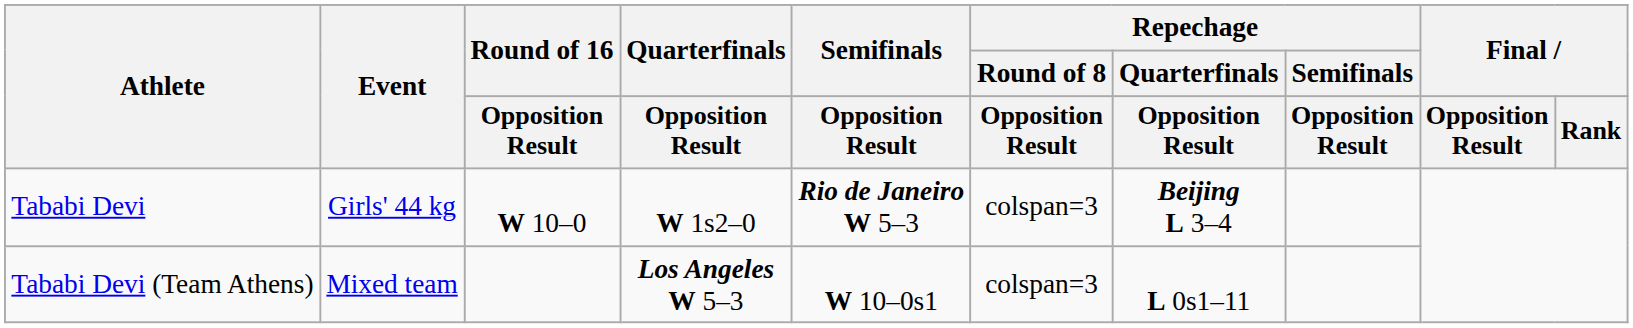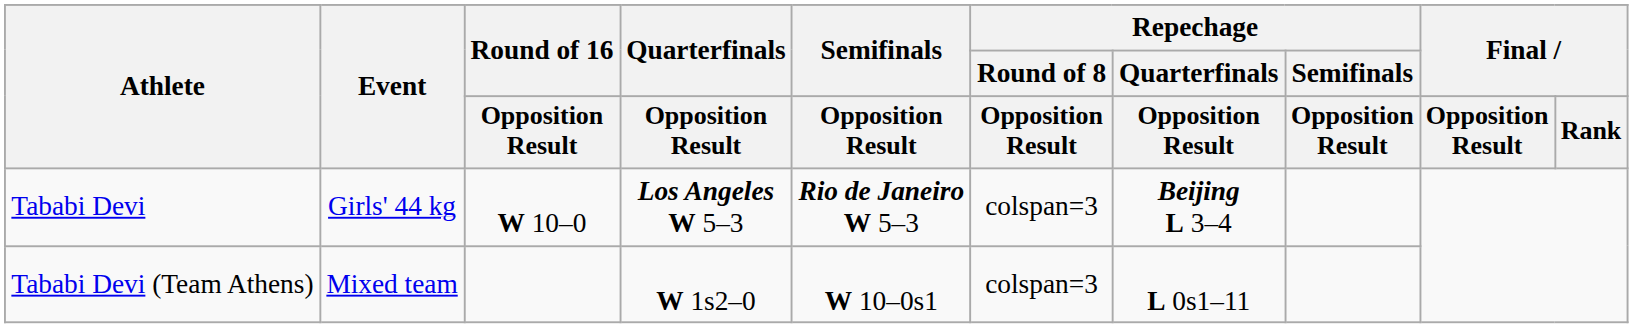(706, 223) W 1s2–0 -> (706, 206) Los Angeles W 5–3
(706, 284) Los Angeles W 5–3 -> (706, 300) W 1s2–0
